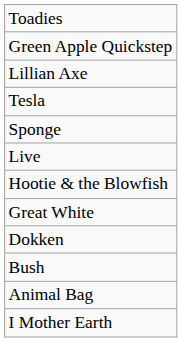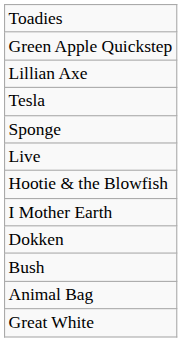(51, 211) Great White -> (60, 211) I Mother Earth
(60, 322) I Mother Earth -> (51, 322) Great White
